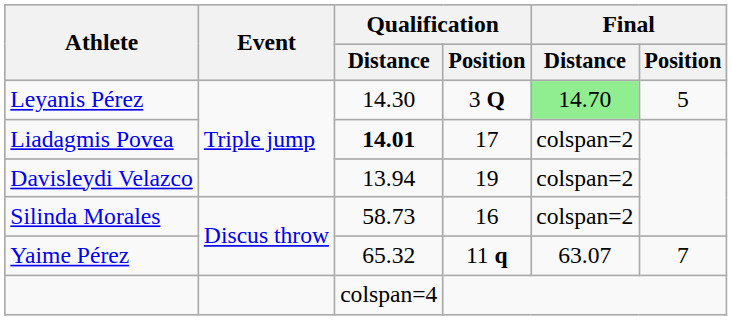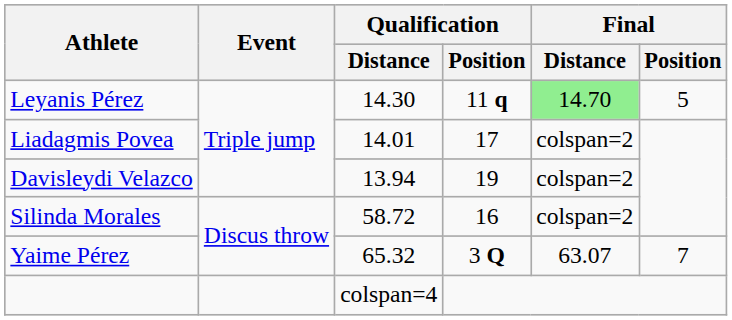(487, 100) 3 Q -> (487, 100) 11 q
(389, 139) bold -> (389, 139) normal
(389, 217) 58.73 -> (389, 217) 58.72
(487, 255) 11 q -> (487, 255) 3 Q
